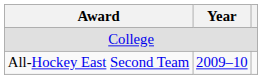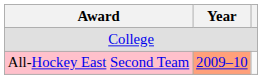(99, 62) no background -> (99, 62) pink background
(222, 62) no background -> (222, 62) lightsalmon background
